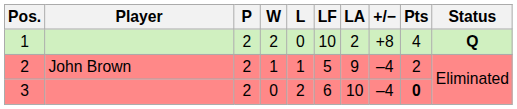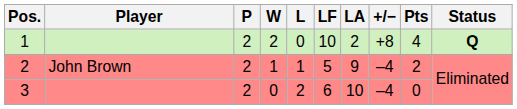(416, 91) bold -> (416, 91) normal
